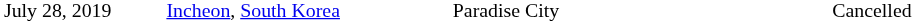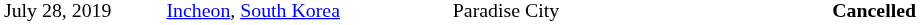(872, 10) normal -> (874, 10) bold
